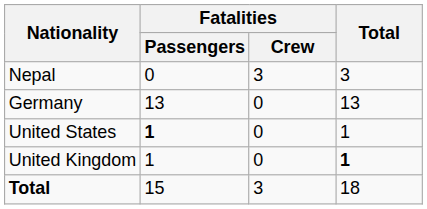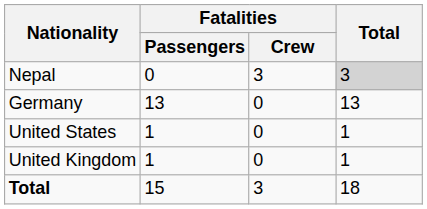(345, 75) no background -> (345, 75) lightgrey background
(149, 132) bold -> (149, 132) normal
(345, 160) bold -> (345, 160) normal
